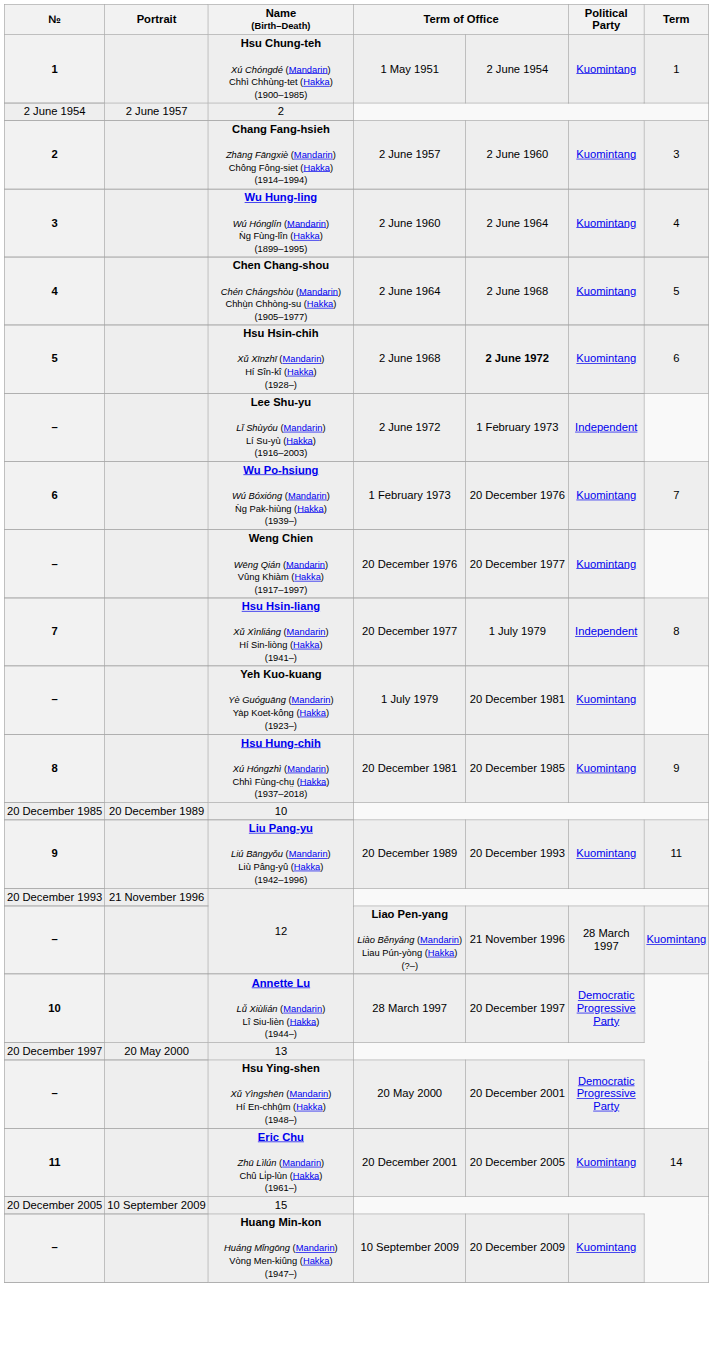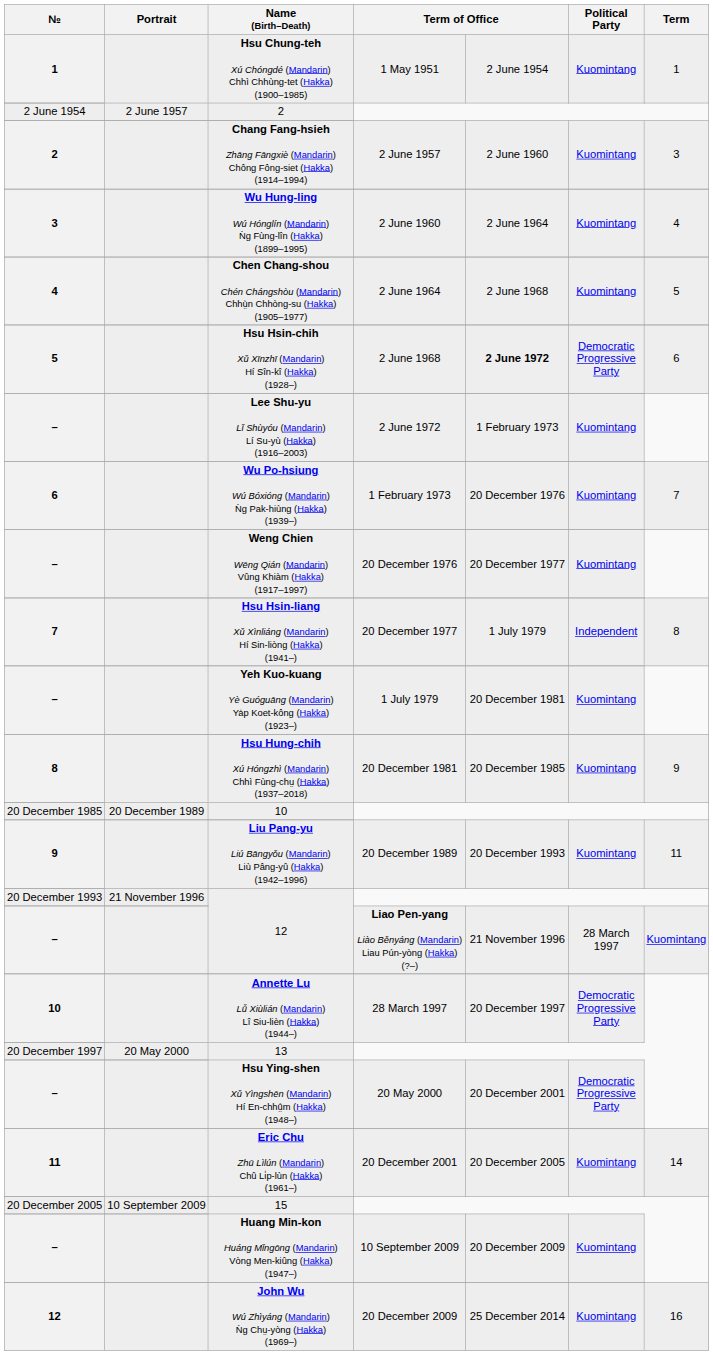(606, 359) Kuomintang -> (606, 359) Democratic Progressive Party
(606, 427) Independent -> (606, 427) Kuomintang
+ row: (281, 1316)
